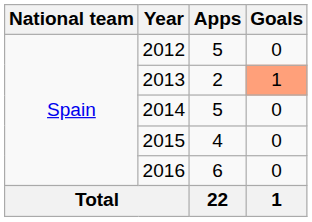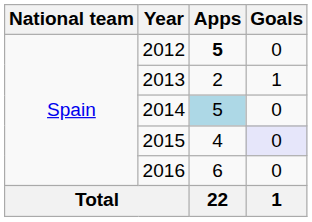(218, 49) normal -> (218, 49) bold
(277, 79) lightsalmon background -> (277, 79) no background
(218, 110) no background -> (218, 110) lightblue background
(277, 140) no background -> (277, 140) lavender background
